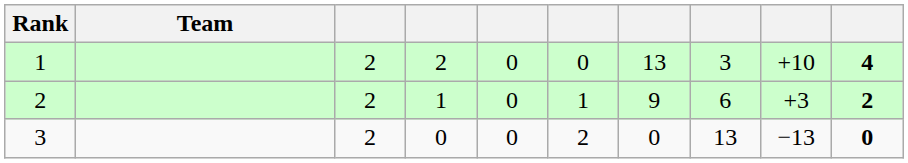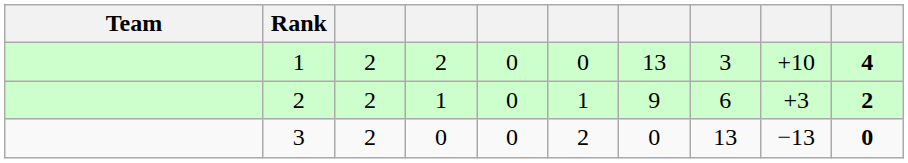columns swapped: (40, 23) <-> (205, 23)
